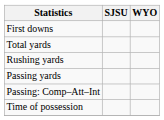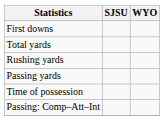rows swapped: (53, 91) <-> (45, 107)
